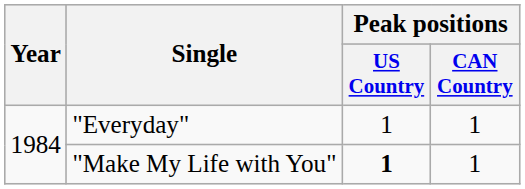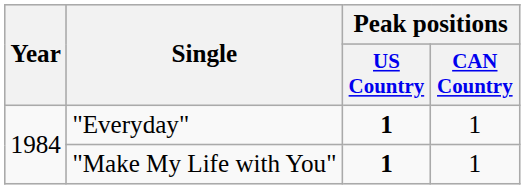(386, 124) normal -> (386, 124) bold
